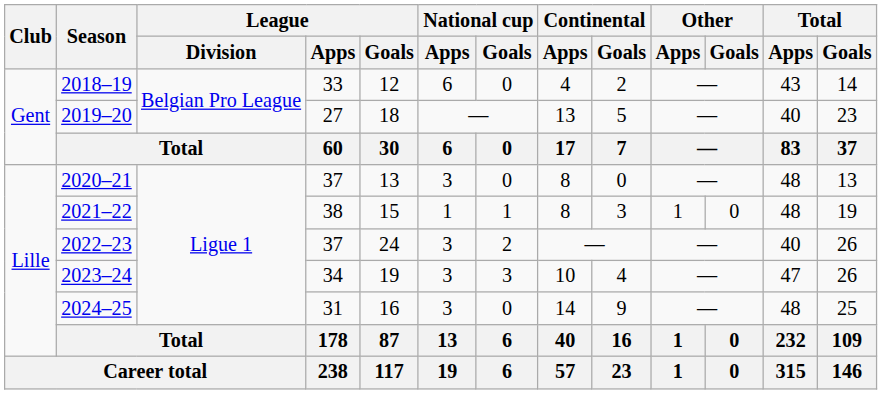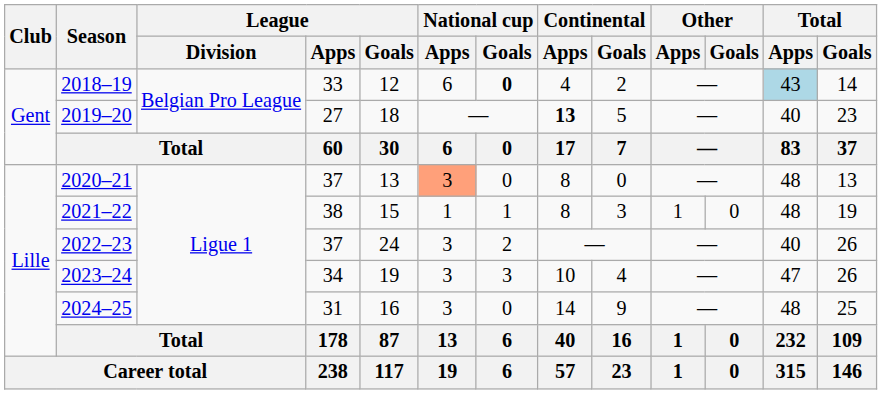(507, 84) normal -> (507, 84) bold
(791, 84) no background -> (791, 84) lightblue background
(565, 116) normal -> (565, 116) bold
(447, 180) no background -> (447, 180) lightsalmon background
